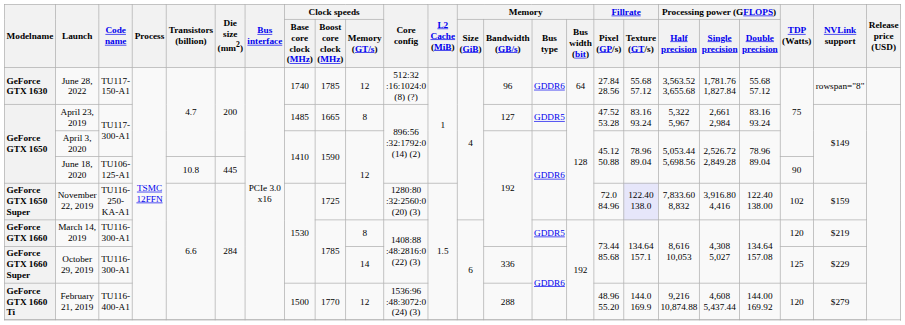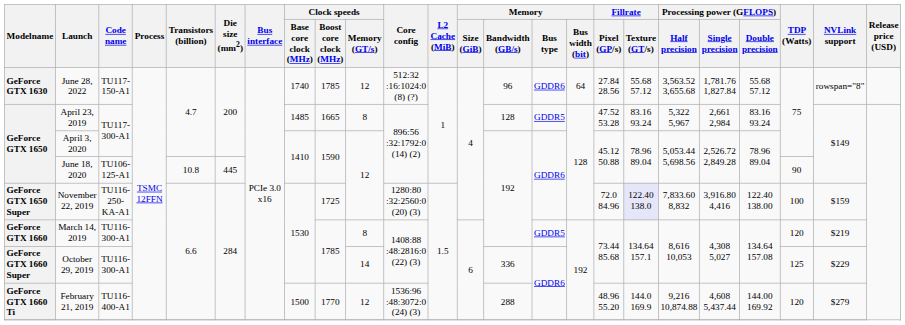(508, 117) 127 -> (508, 117) 128
(797, 201) 102 -> (797, 201) 100
